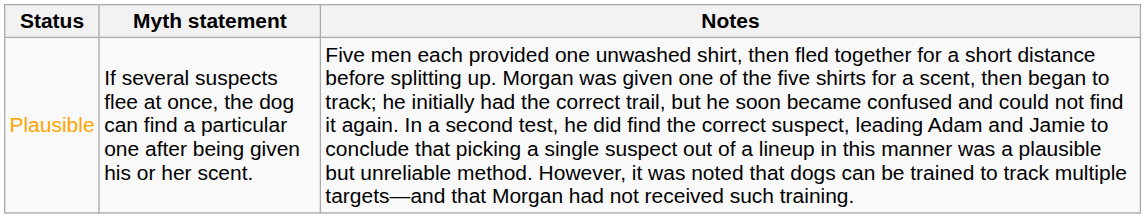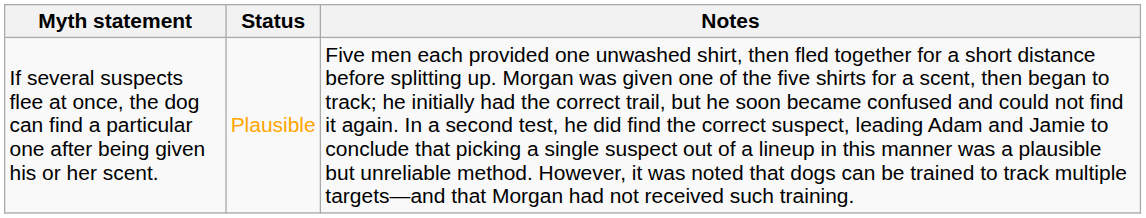columns swapped: (210, 21) <-> (52, 21)
